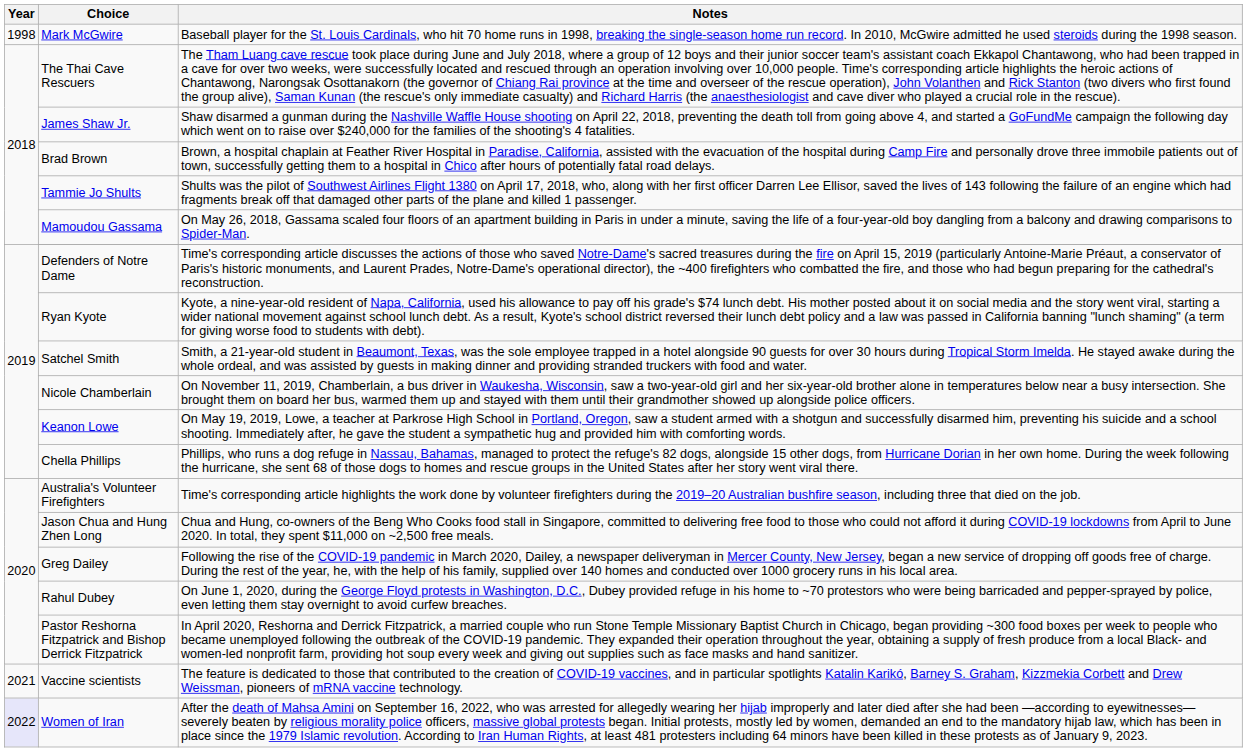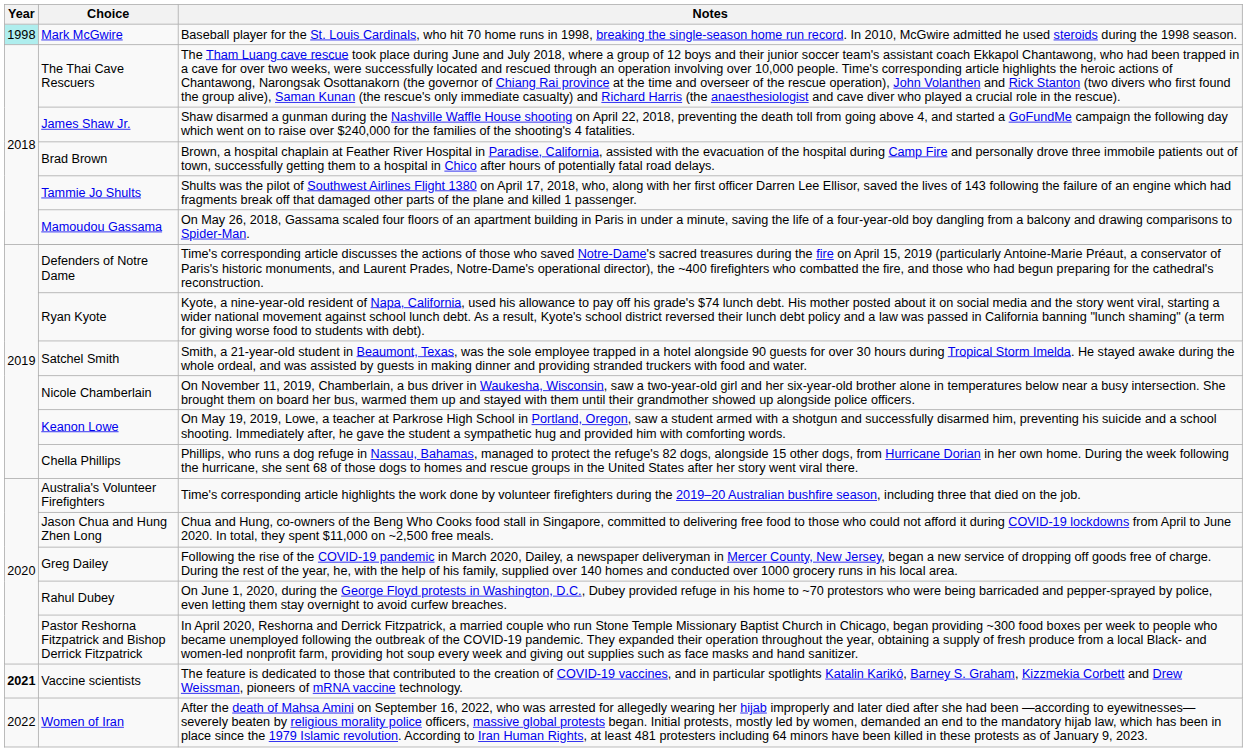(21, 34) no background -> (21, 34) paleturquoise background
(21, 681) normal -> (21, 681) bold
(21, 722) lavender background -> (21, 722) no background
